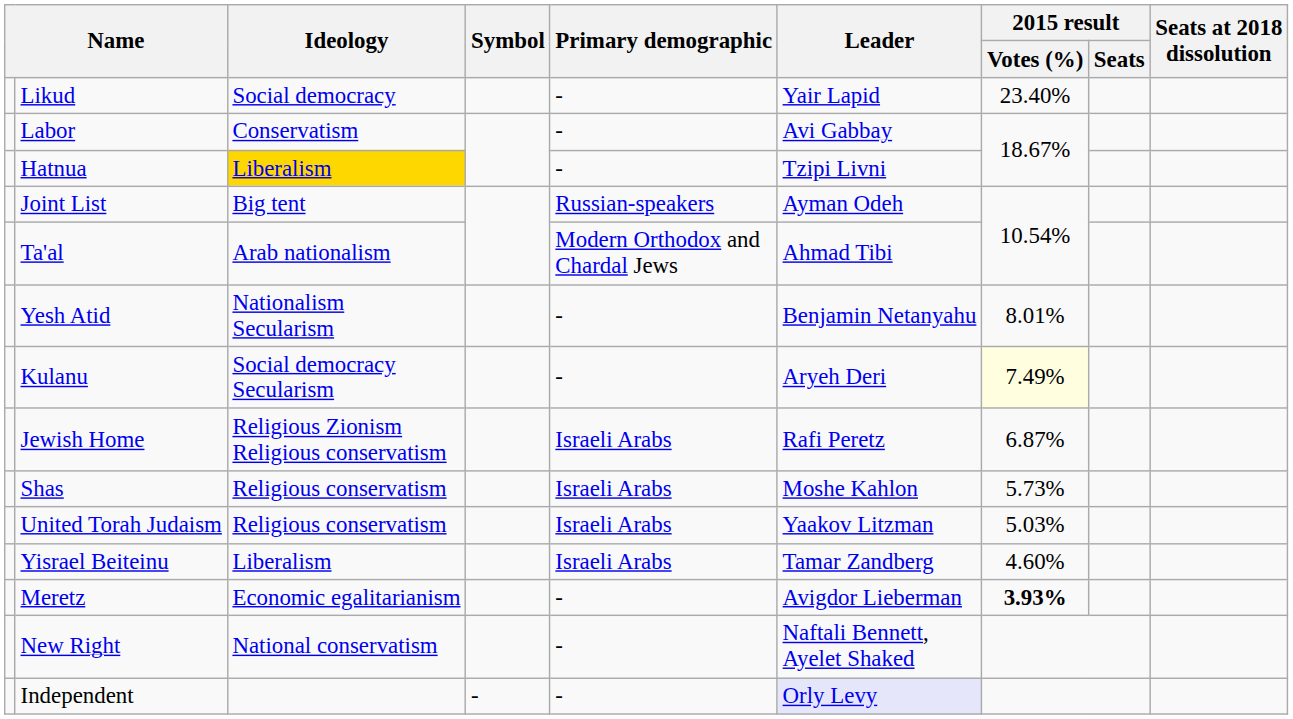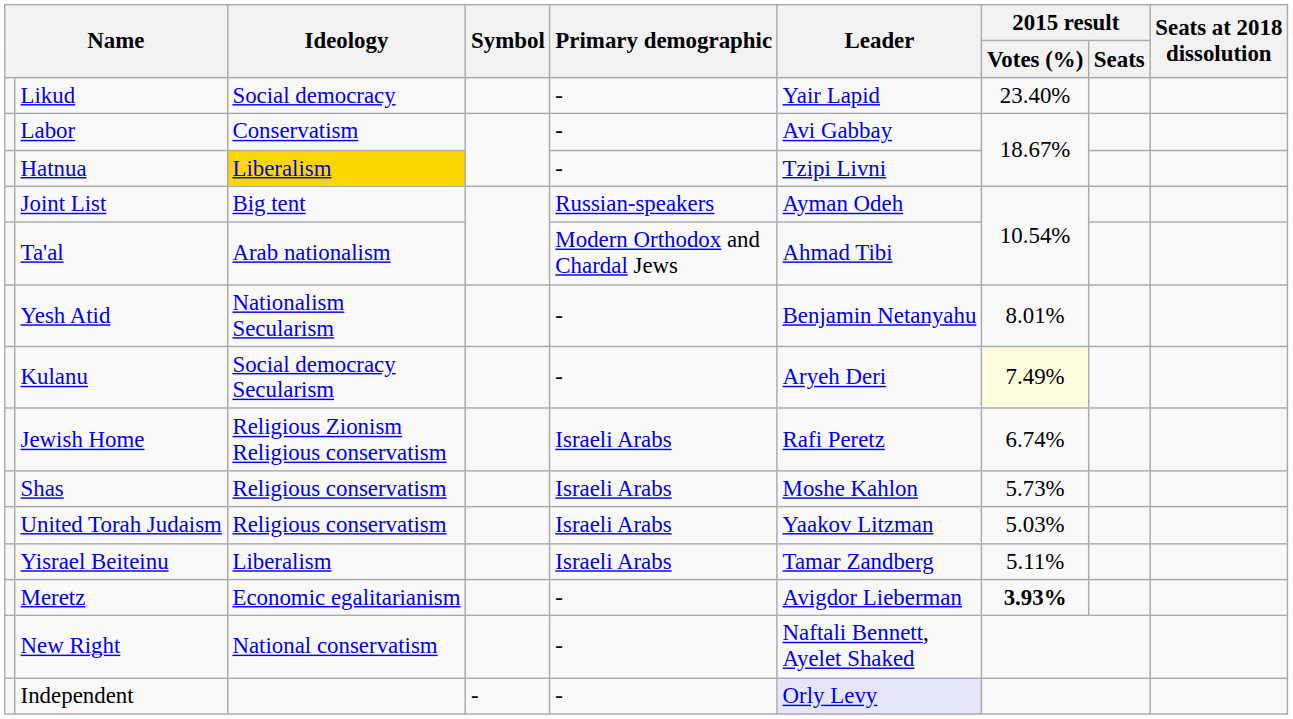(1035, 439) 6.87% -> (1035, 439) 6.74%
(1035, 561) 4.60% -> (1035, 561) 5.11%
